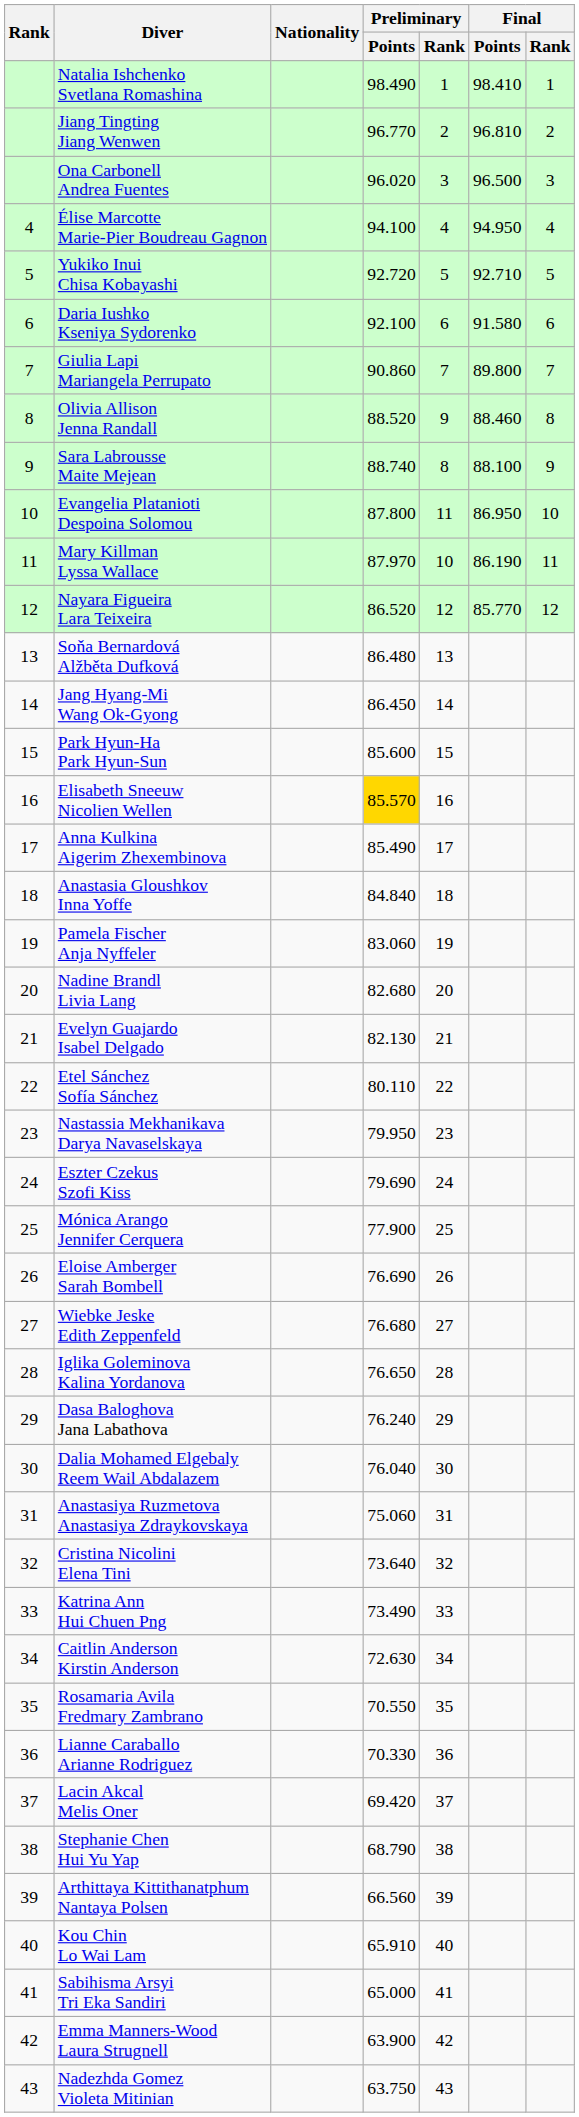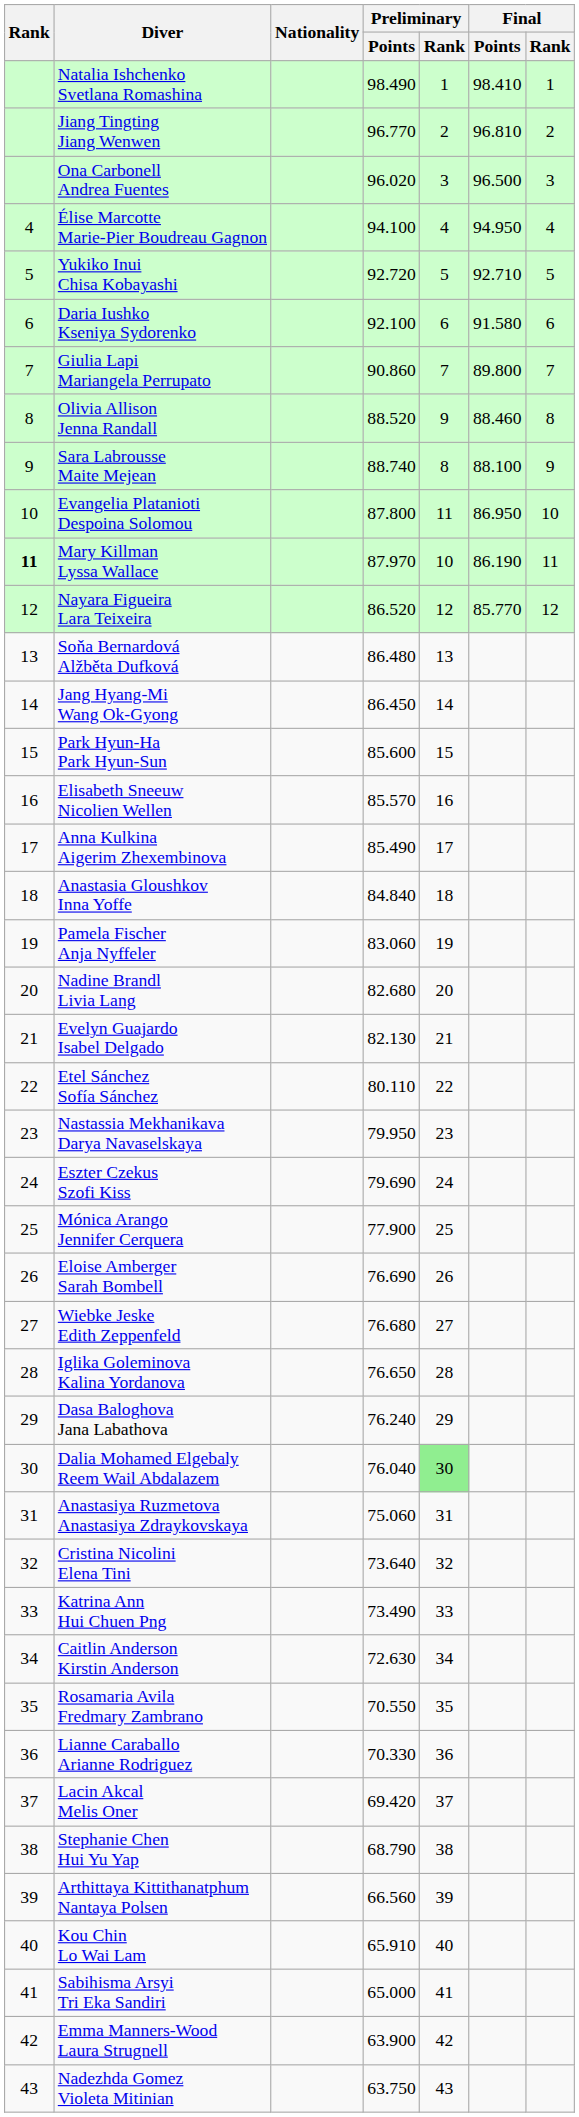(29, 561) normal -> (29, 561) bold
(392, 799) gold background -> (392, 799) no background
(444, 1467) no background -> (444, 1467) lightgreen background
